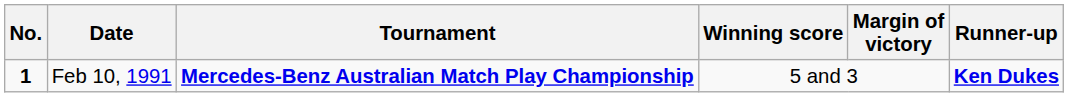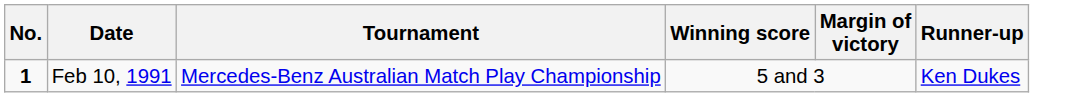(437, 76) bold -> (421, 76) normal
(1006, 76) bold -> (970, 76) normal
